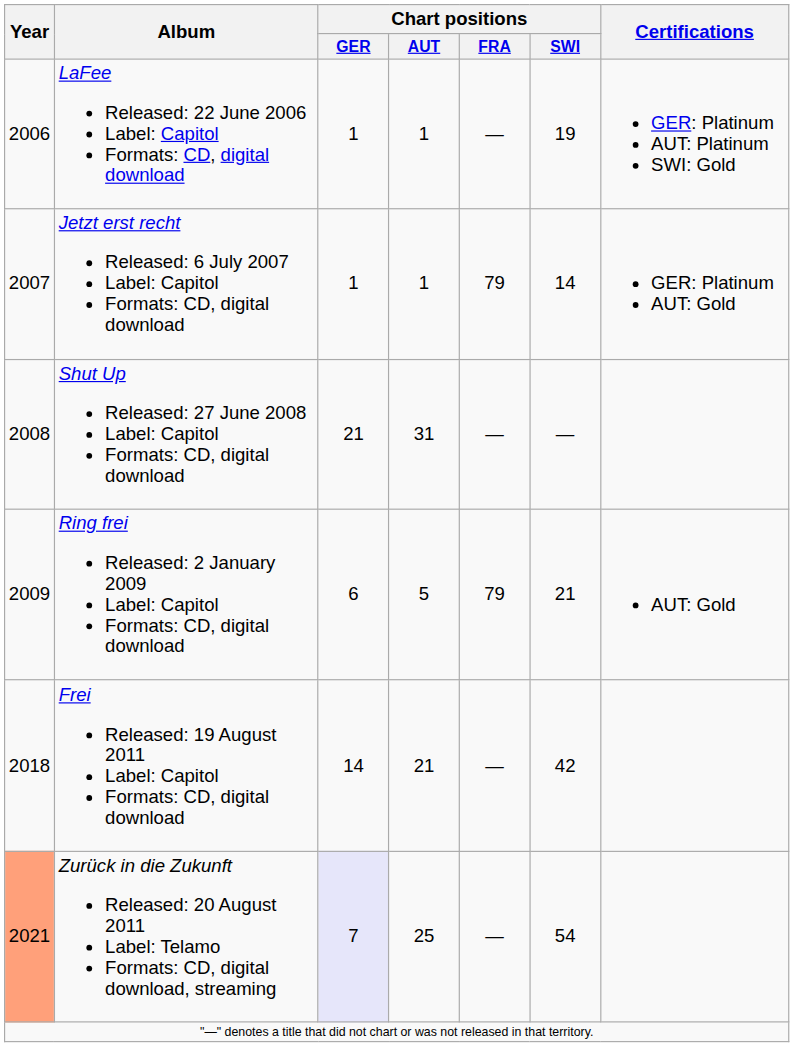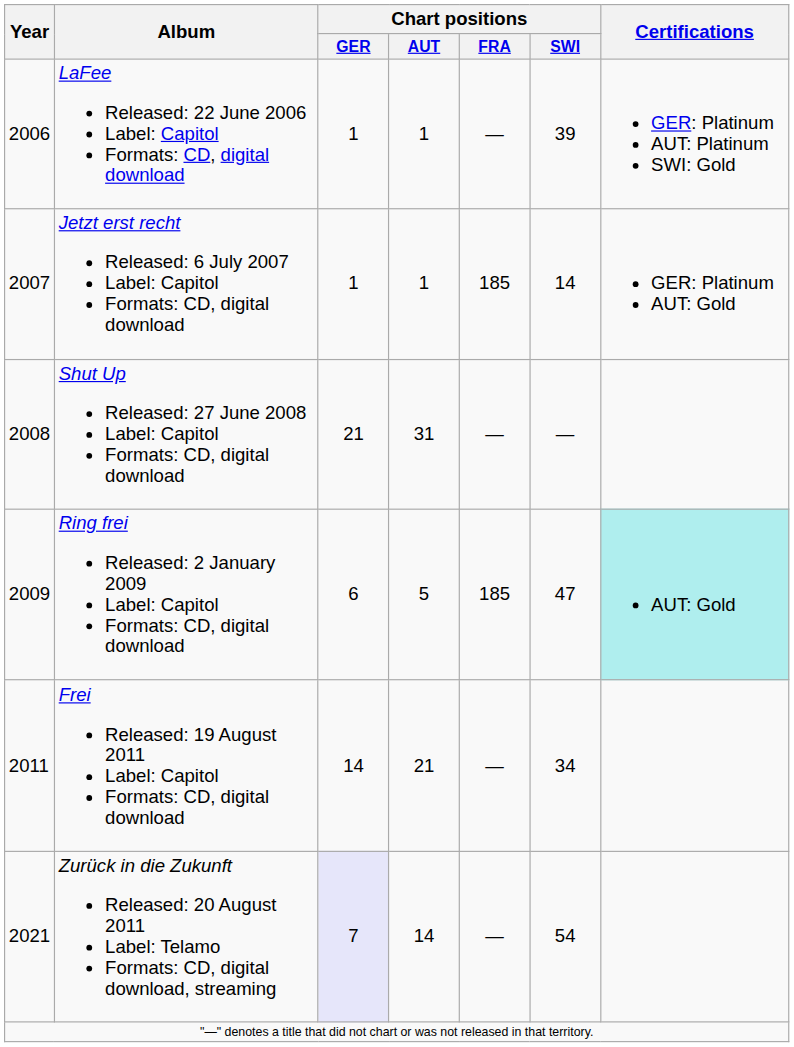(565, 133) 19 -> (565, 133) 39
(495, 283) 79 -> (495, 283) 185
(495, 594) 79 -> (495, 594) 185
(565, 594) 21 -> (565, 594) 47
(695, 605) no background -> (695, 605) paleturquoise background
(30, 765) 2018 -> (29, 765) 2011
(565, 765) 42 -> (565, 765) 34
(30, 936) lightsalmon background -> (30, 936) no background
(424, 936) 25 -> (424, 936) 14
